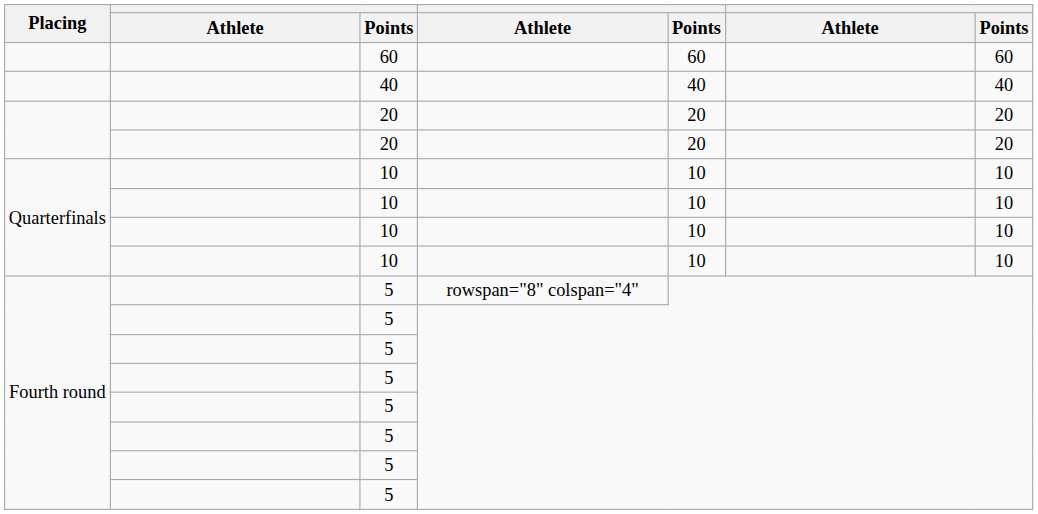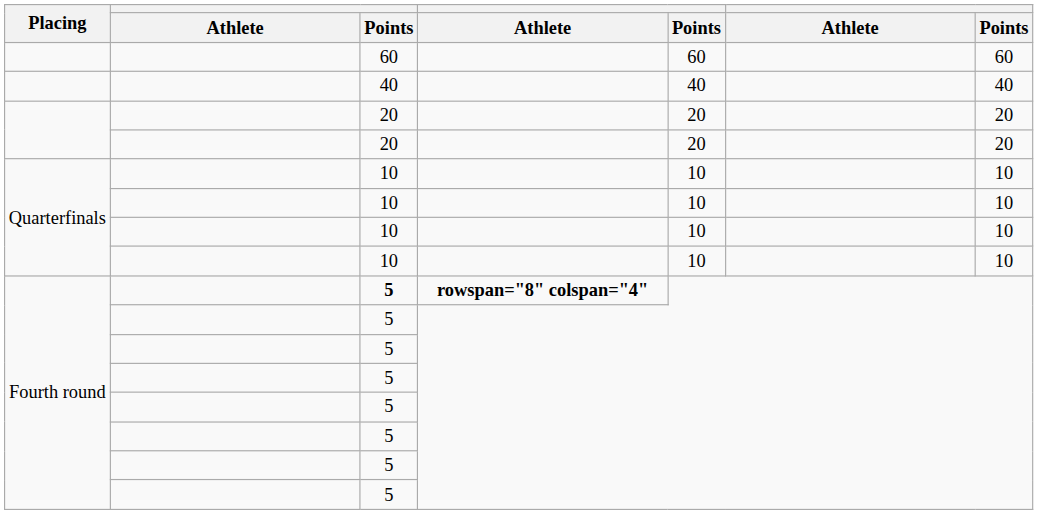(389, 290) normal -> (389, 290) bold
(543, 290) normal -> (543, 290) bold
